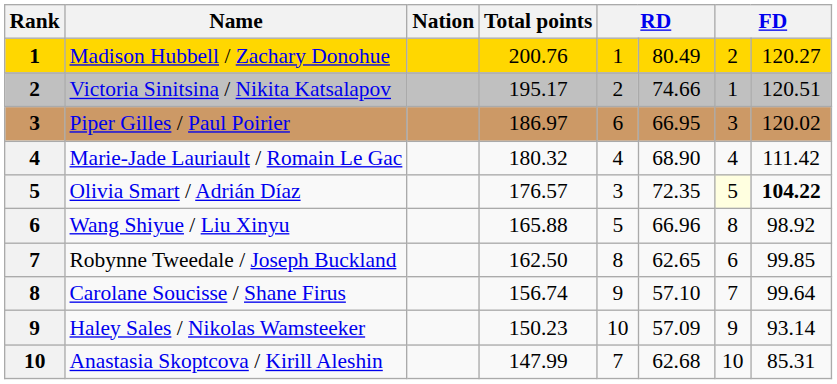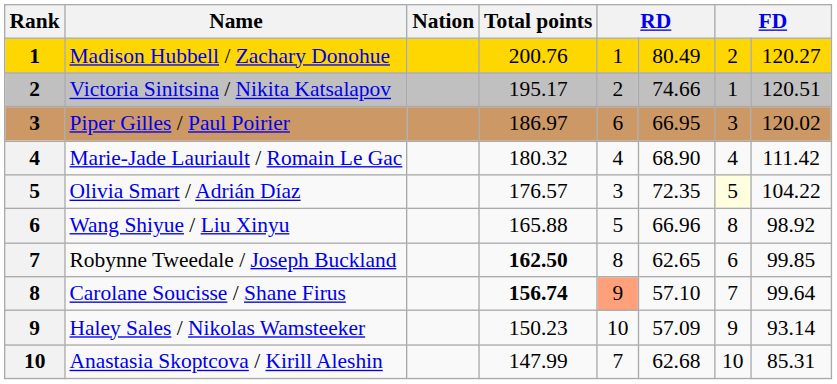(791, 191) bold -> (791, 191) normal
(538, 259) normal -> (538, 259) bold
(538, 293) normal -> (538, 293) bold
(618, 293) no background -> (618, 293) lightsalmon background
